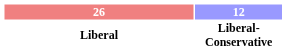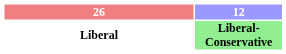(239, 35) no background -> (239, 35) lightgreen background
